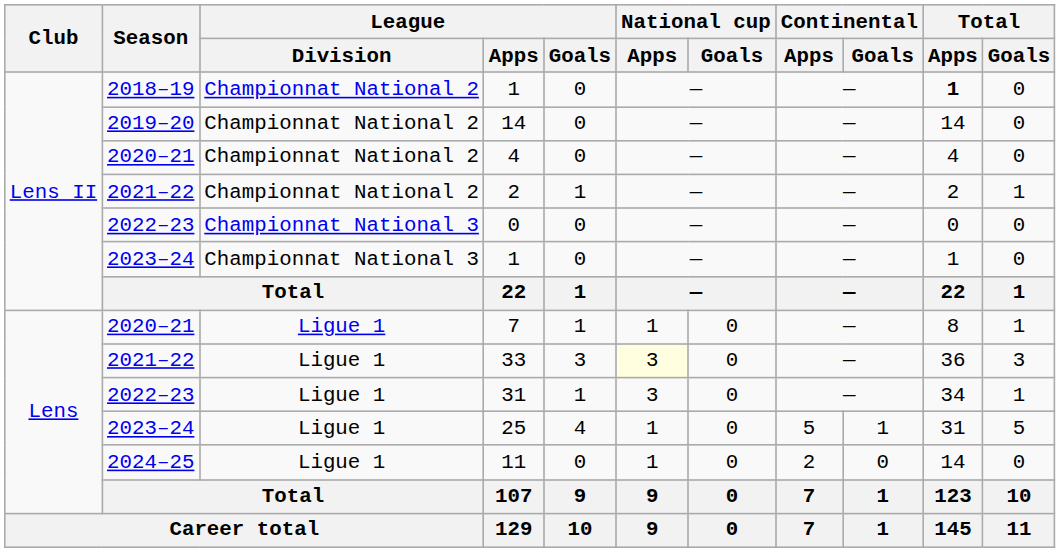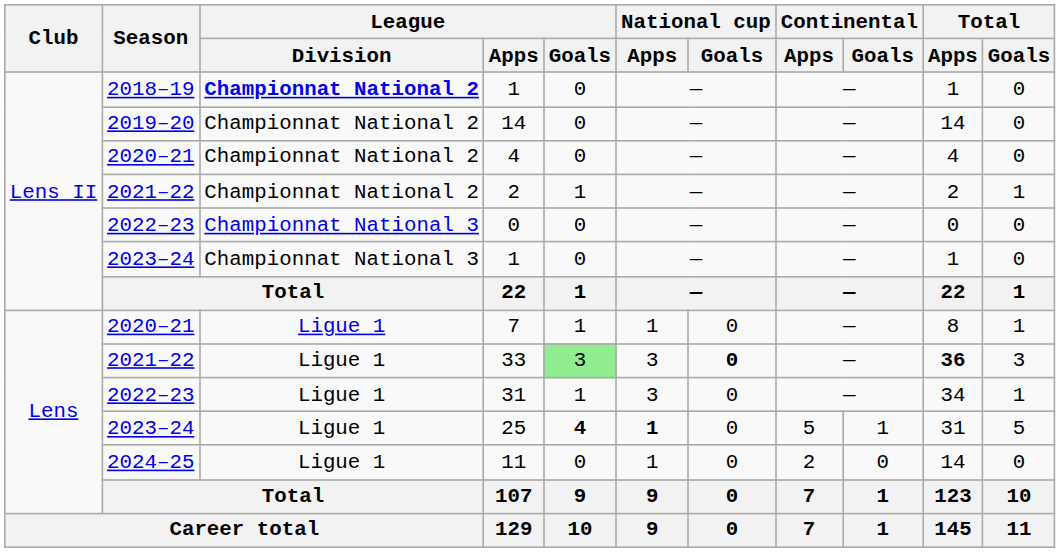(342, 90) normal -> (342, 90) bold
(953, 90) bold -> (953, 90) normal
(580, 361) no background -> (580, 361) lightgreen background
(652, 361) lightyellow background -> (652, 361) no background
(732, 361) normal -> (732, 361) bold
(953, 361) normal -> (953, 361) bold
(580, 429) normal -> (580, 429) bold
(652, 429) normal -> (652, 429) bold
